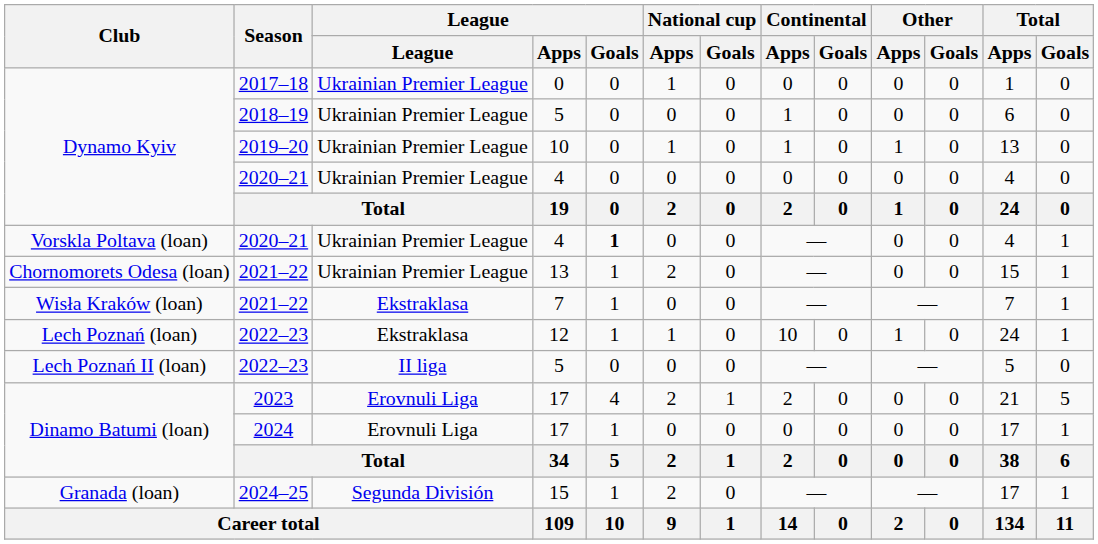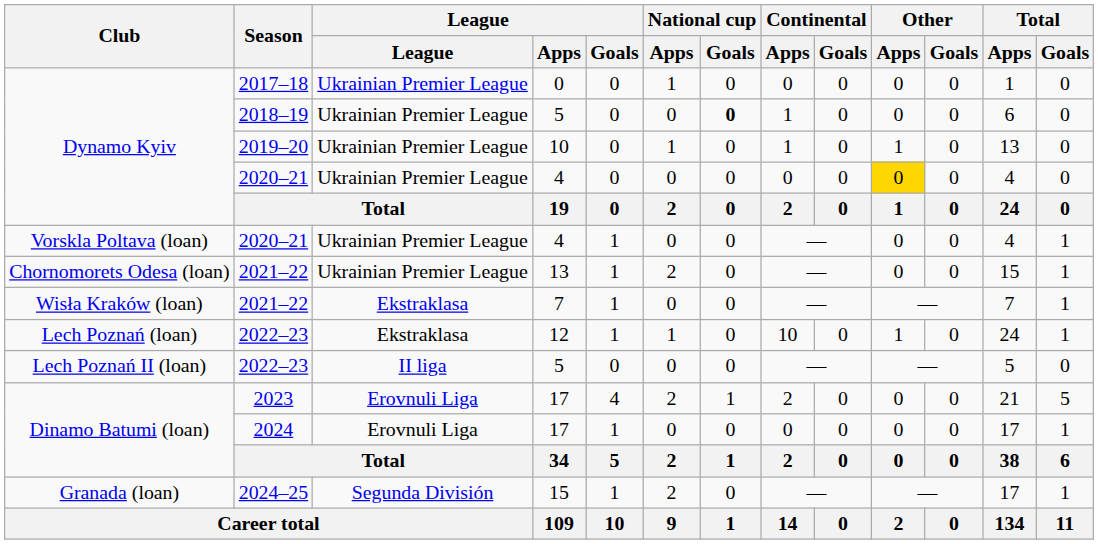(730, 114) normal -> (730, 114) bold
(899, 177) no background -> (899, 177) gold background
(614, 240) bold -> (614, 240) normal
